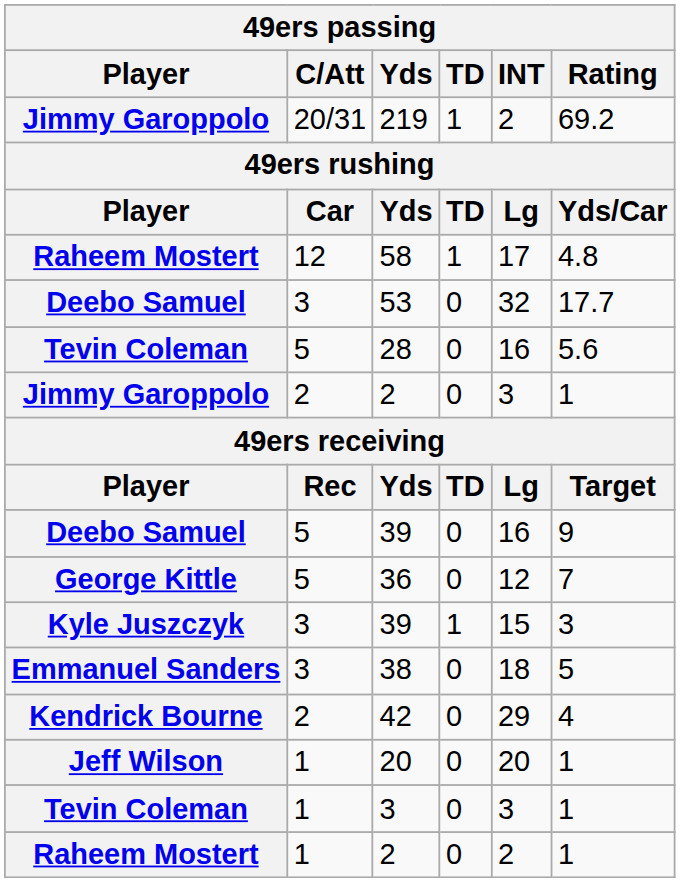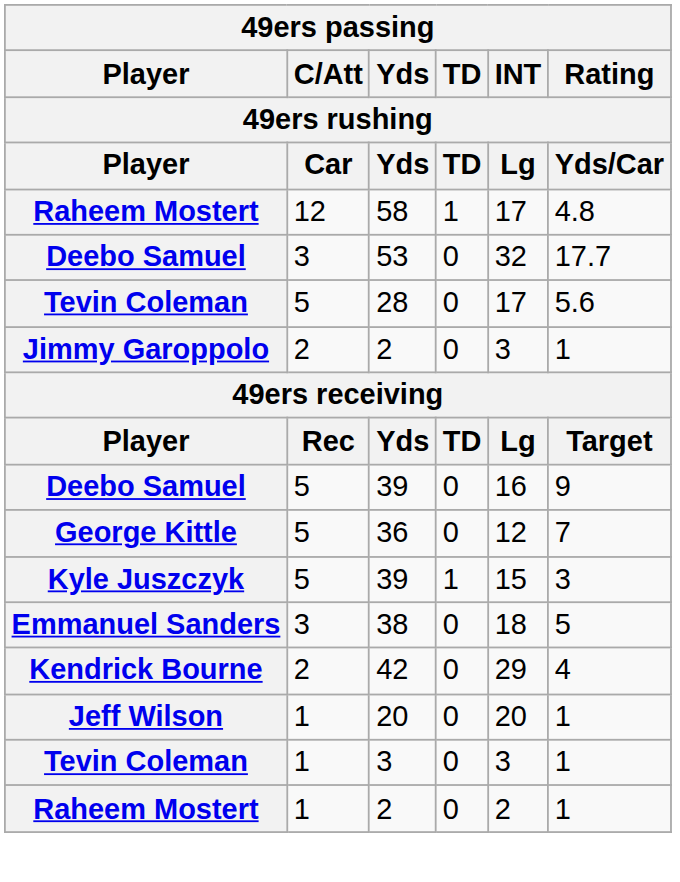- row: (146, 119)
(514, 348) 16 -> (511, 303) 17
(302, 624) 3 -> (302, 578) 5
